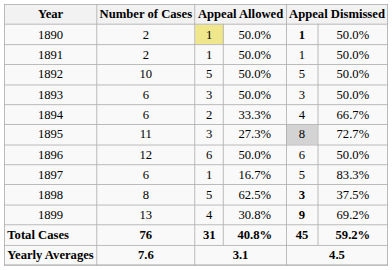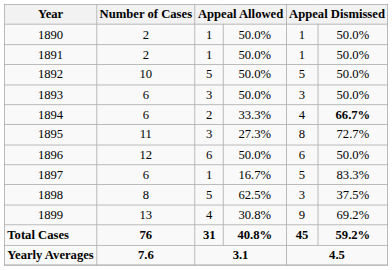(209, 34) khaki background -> (209, 34) no background
(302, 34) bold -> (302, 34) normal
(353, 114) normal -> (353, 114) bold
(302, 134) lightgrey background -> (302, 134) no background
(302, 194) bold -> (302, 194) normal
(302, 214) bold -> (302, 214) normal
